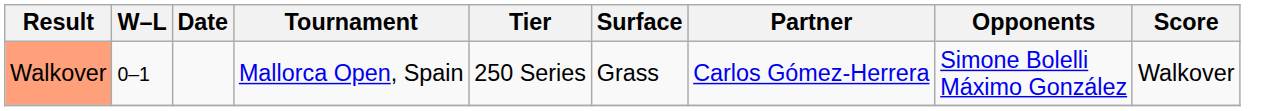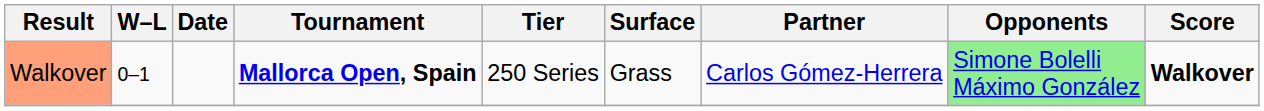(351, 73) normal -> (358, 73) bold
(1034, 73) no background -> (1047, 73) lightgreen background
(1186, 73) normal -> (1202, 73) bold
